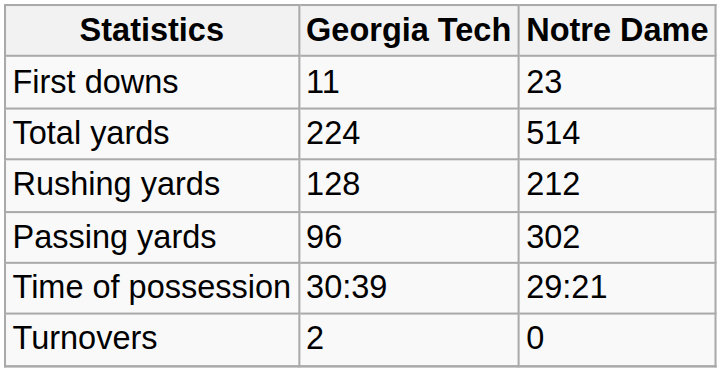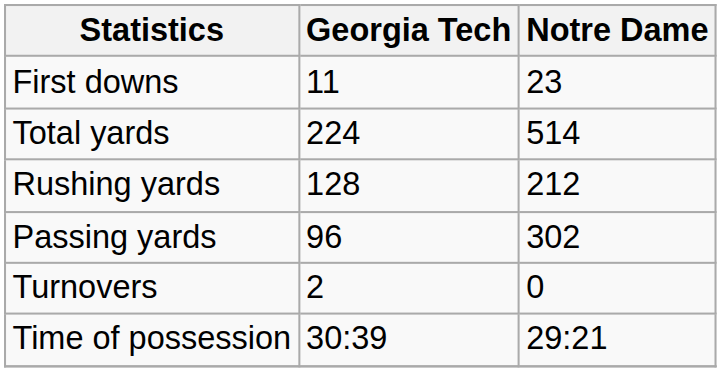rows swapped: (85, 339) <-> (152, 287)
